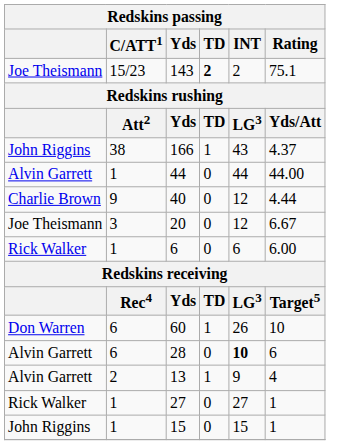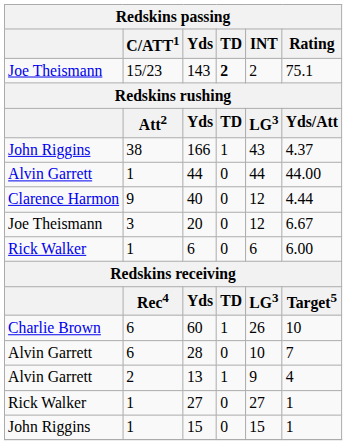(54, 199) Charlie Brown -> (64, 199) Clarence Harmon
(46, 328) Don Warren -> (54, 328) Charlie Brown
(240, 352) bold -> (257, 352) normal
(273, 352) 6 -> (290, 352) 7
